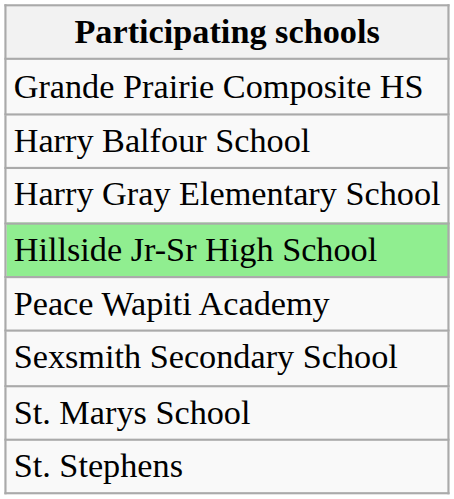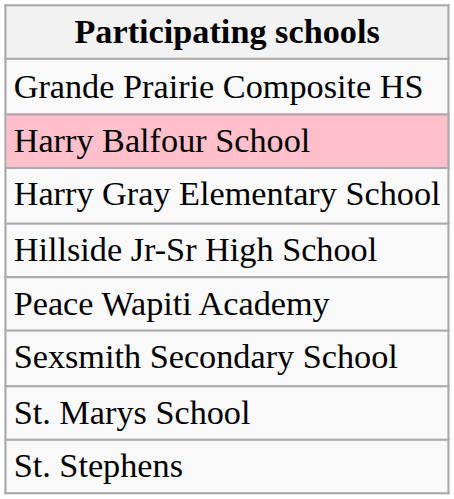(162, 140) no background -> (162, 140) pink background
(195, 249) lightgreen background -> (195, 249) no background
